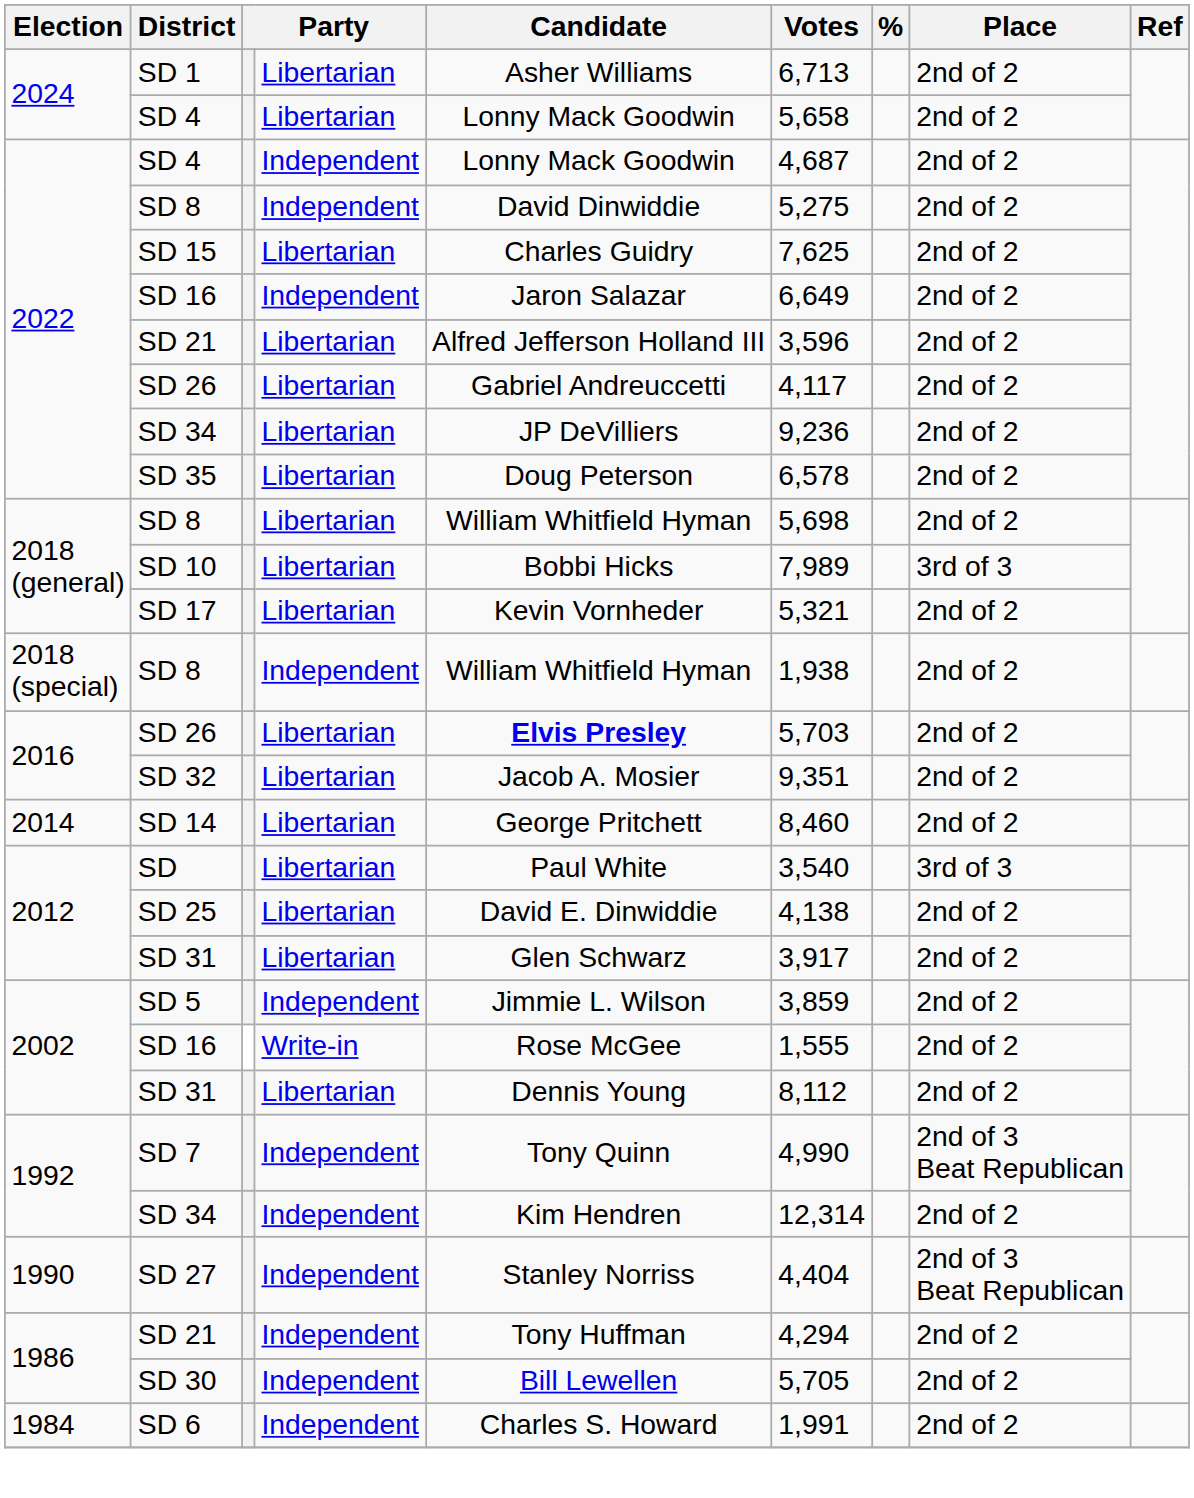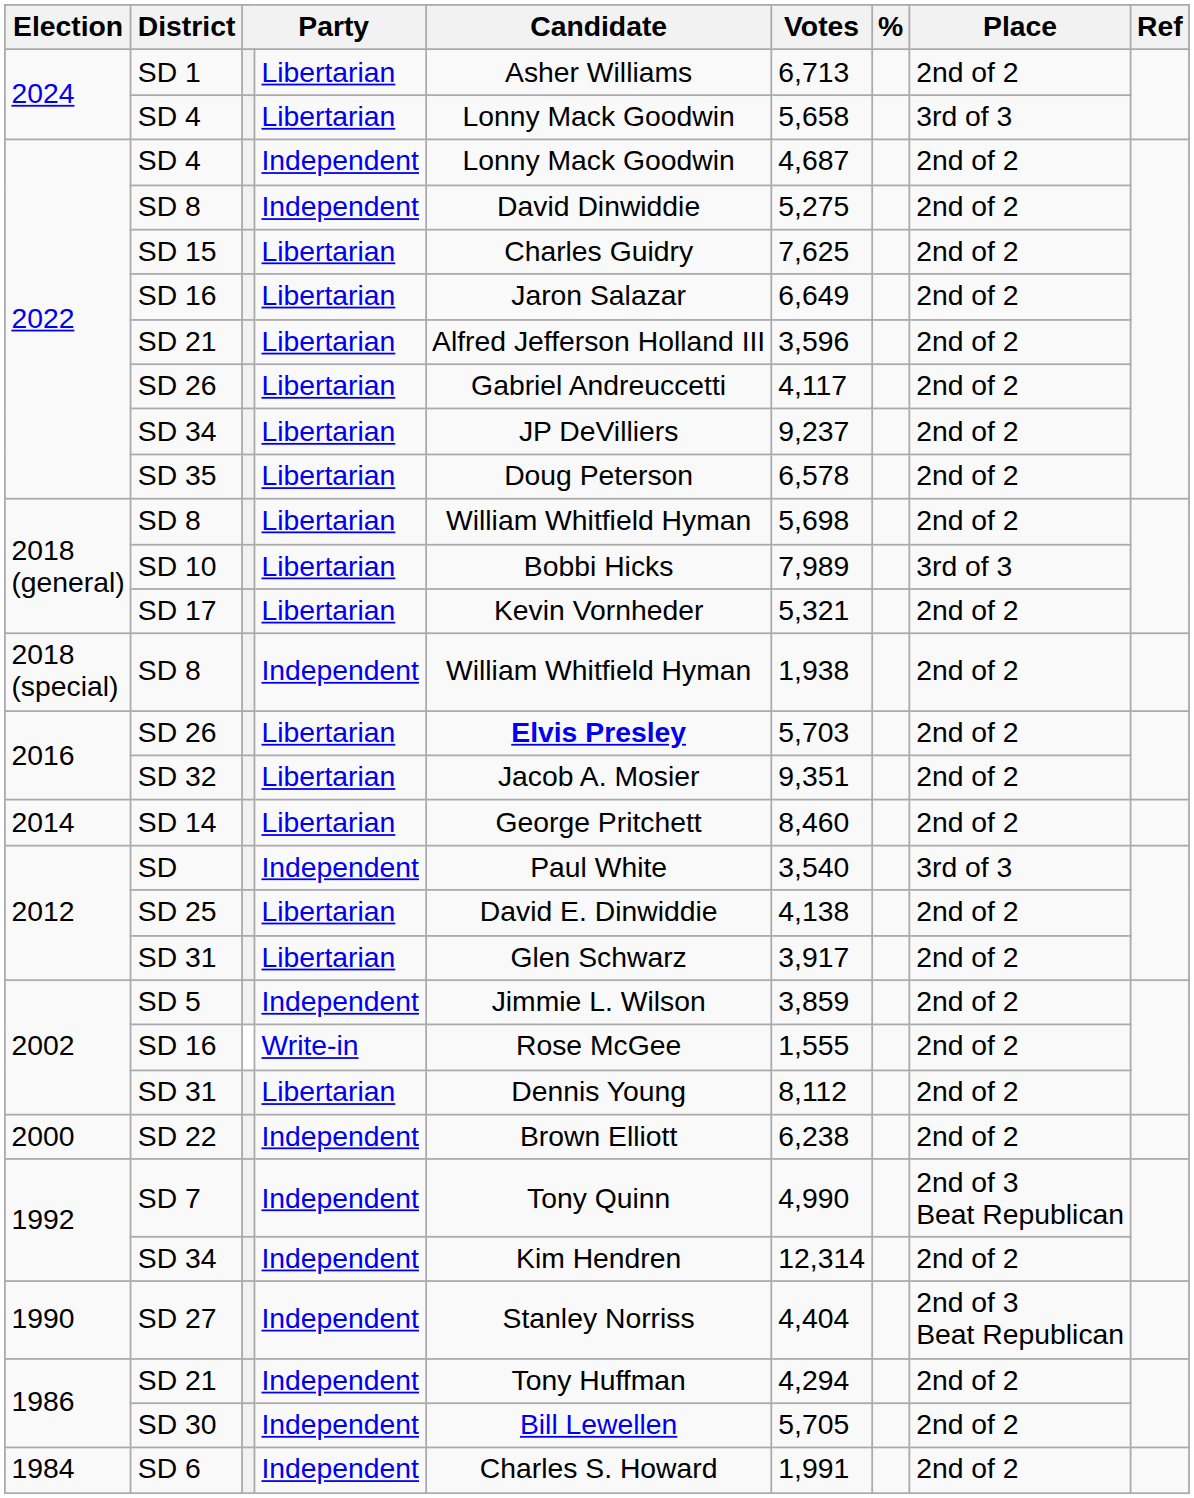(967, 116) 2nd of 2 -> (964, 116) 3rd of 3
(340, 296) Independent -> (328, 296) Libertarian
(814, 431) 9,236 -> (814, 431) 9,237
(328, 867) Libertarian -> (340, 867) Independent
+ row: (43, 1136)
